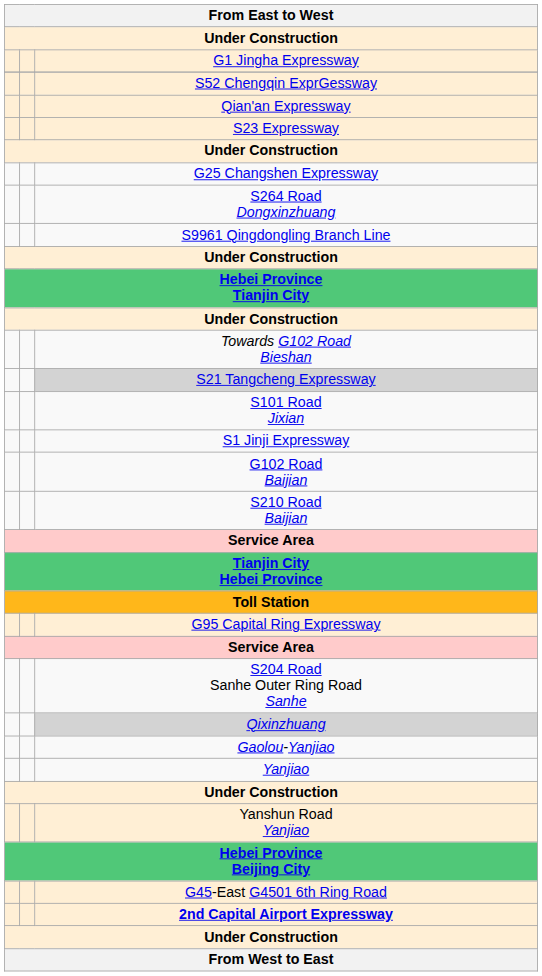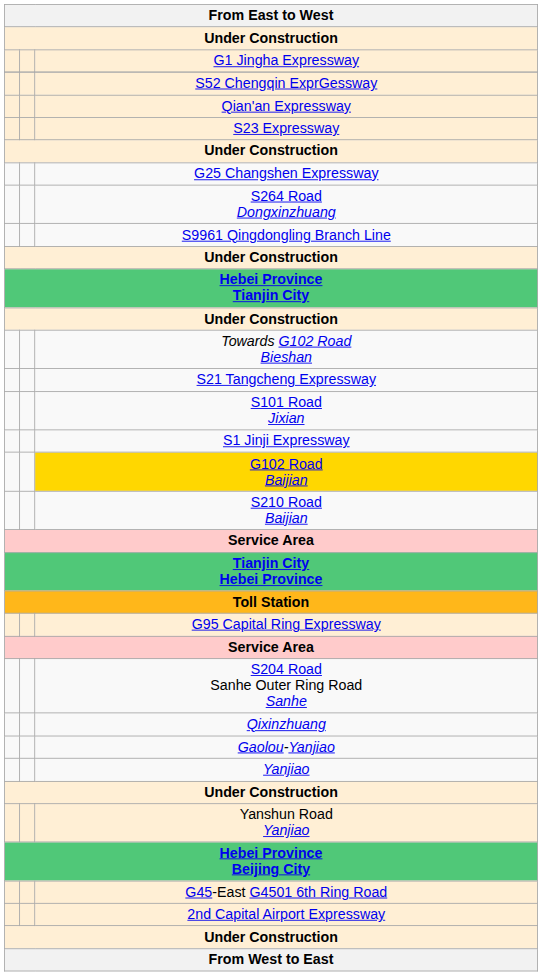(286, 380) lightgrey background -> (286, 380) no background
(286, 471) no background -> (286, 471) gold background
(286, 724) lightgrey background -> (286, 724) no background
(286, 914) bold -> (286, 914) normal
